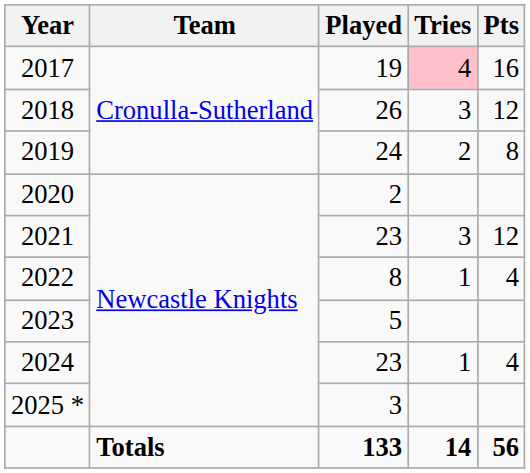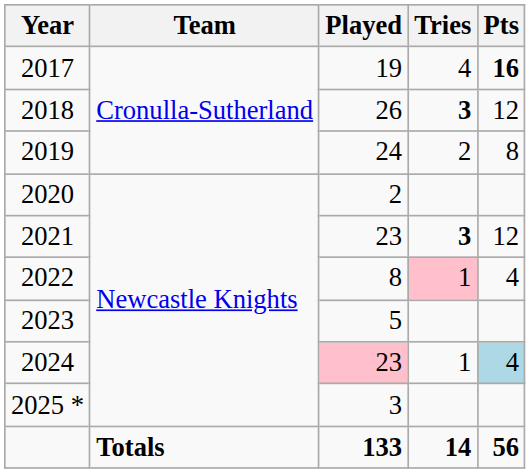(465, 67) pink background -> (465, 67) no background
(506, 67) normal -> (506, 67) bold
(465, 109) normal -> (465, 109) bold
(465, 236) normal -> (465, 236) bold
(465, 278) no background -> (465, 278) pink background
(389, 362) no background -> (389, 362) pink background
(512, 362) no background -> (512, 362) lightblue background
